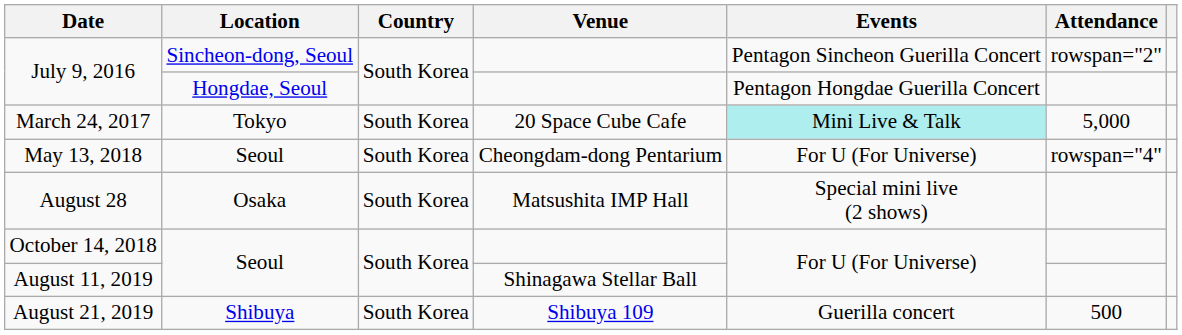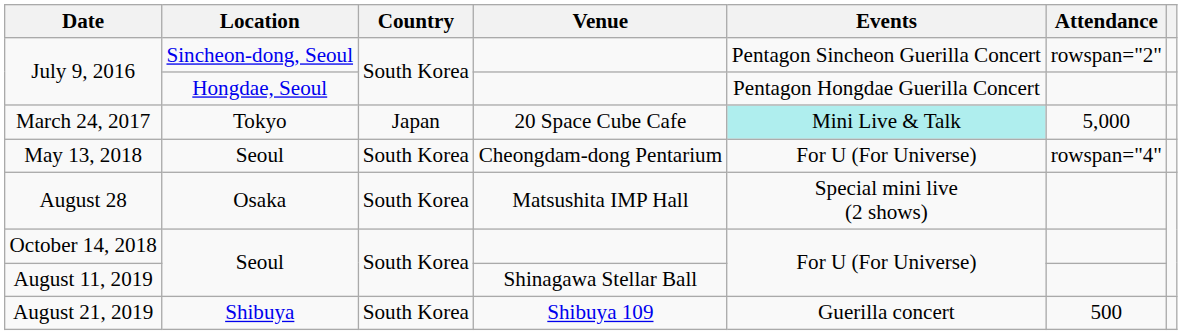(416, 121) South Korea -> (416, 121) Japan
